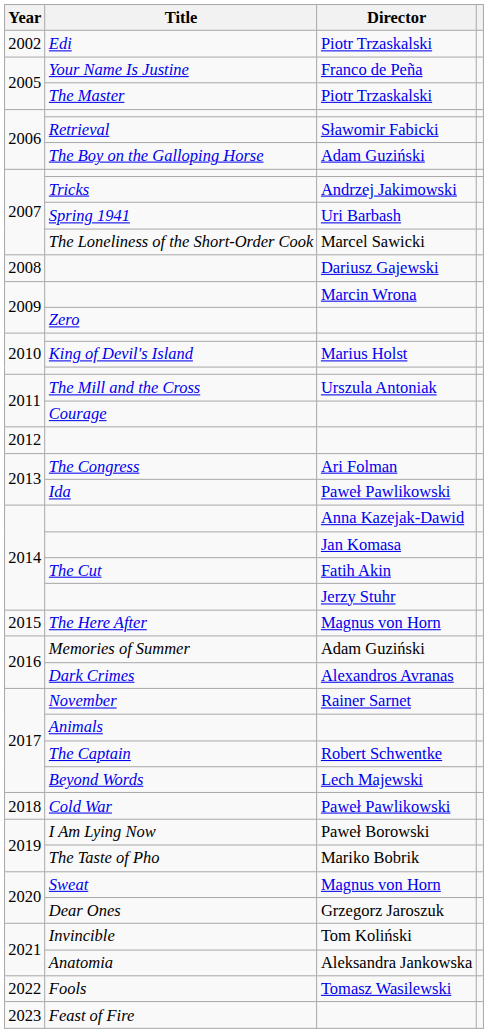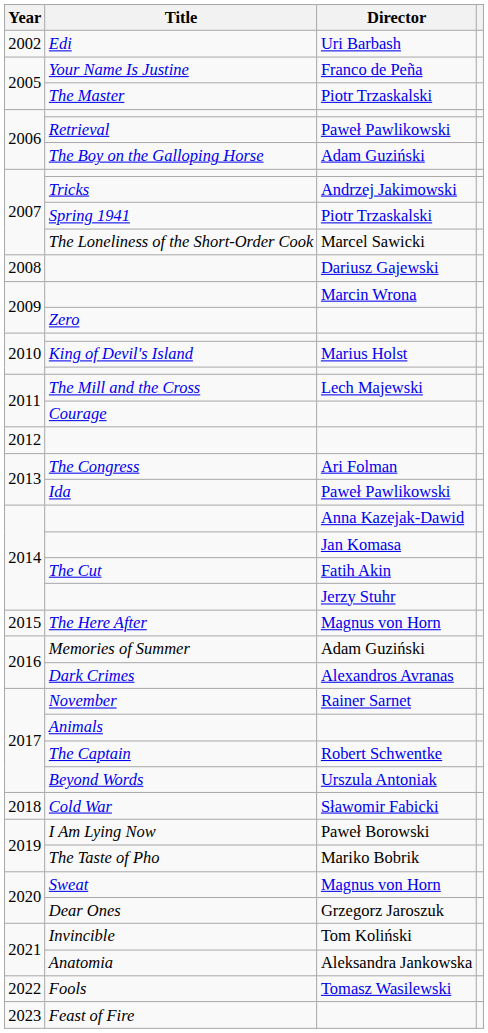(377, 43) Piotr Trzaskalski -> (361, 43) Uri Barbash
(380, 129) Sławomir Fabicki -> (386, 129) Paweł Pawlikowski
(361, 215) Uri Barbash -> (377, 215) Piotr Trzaskalski
(379, 387) Urszula Antoniak -> (372, 387) Lech Majewski
(372, 779) Lech Majewski -> (379, 779) Urszula Antoniak
(386, 805) Paweł Pawlikowski -> (380, 805) Sławomir Fabicki
